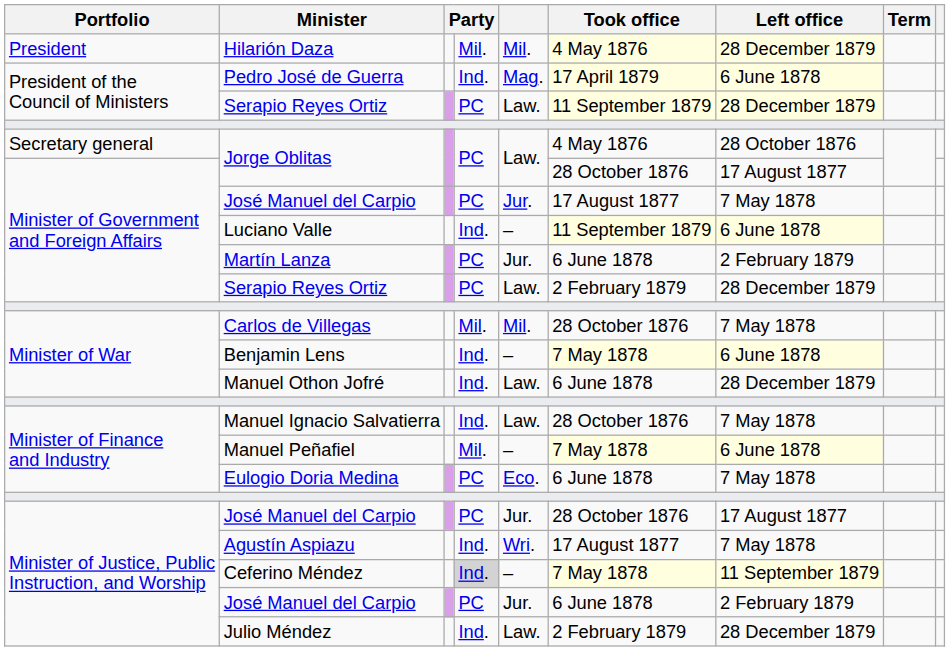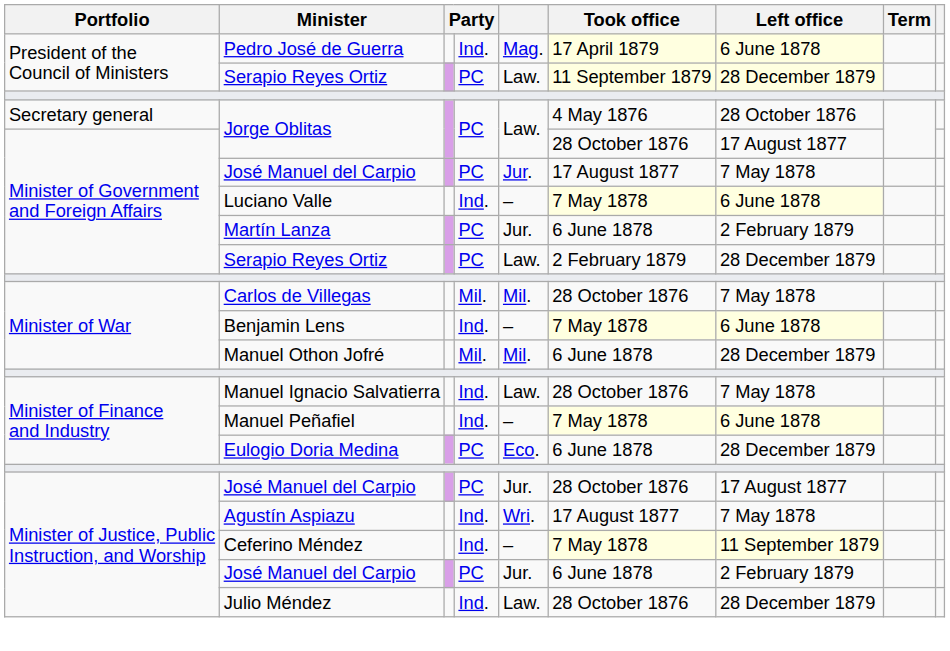- row: (48, 48)
(632, 230) 11 September 1879 -> (600, 201) 7 May 1878
(474, 383) Ind. -> (473, 354) Mil.
(522, 383) Law. -> (517, 354) Mil.
(473, 450) Mil. -> (474, 421) Ind.
(768, 479) 7 May 1878 -> (798, 450) 28 December 1879
(474, 574) lightgrey background -> (474, 545) no background
(619, 632) 2 February 1879 -> (620, 603) 28 October 1876
